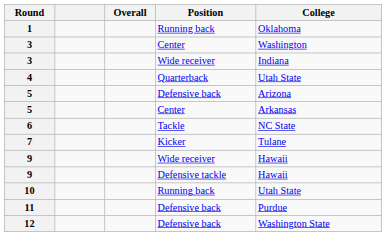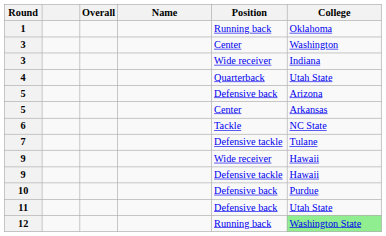+ column: (165, 12)
(171, 142) Kicker -> (248, 142) Defensive tackle
(186, 191) Running back -> (246, 191) Defensive back
(280, 191) Utah State -> (304, 191) Purdue
(273, 207) Purdue -> (311, 207) Utah State
(189, 223) Defensive back -> (243, 223) Running back
(294, 223) no background -> (325, 223) lightgreen background
